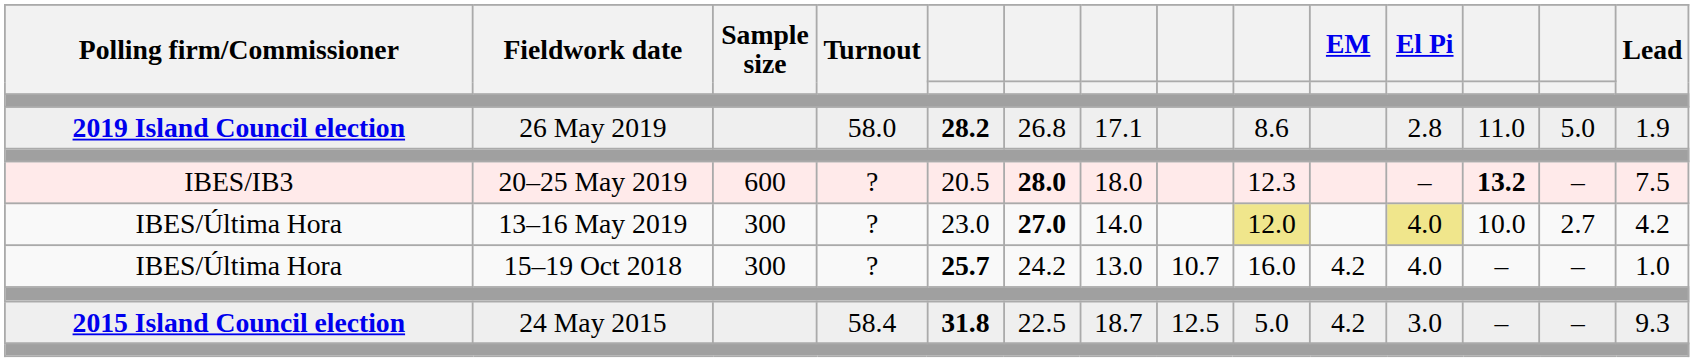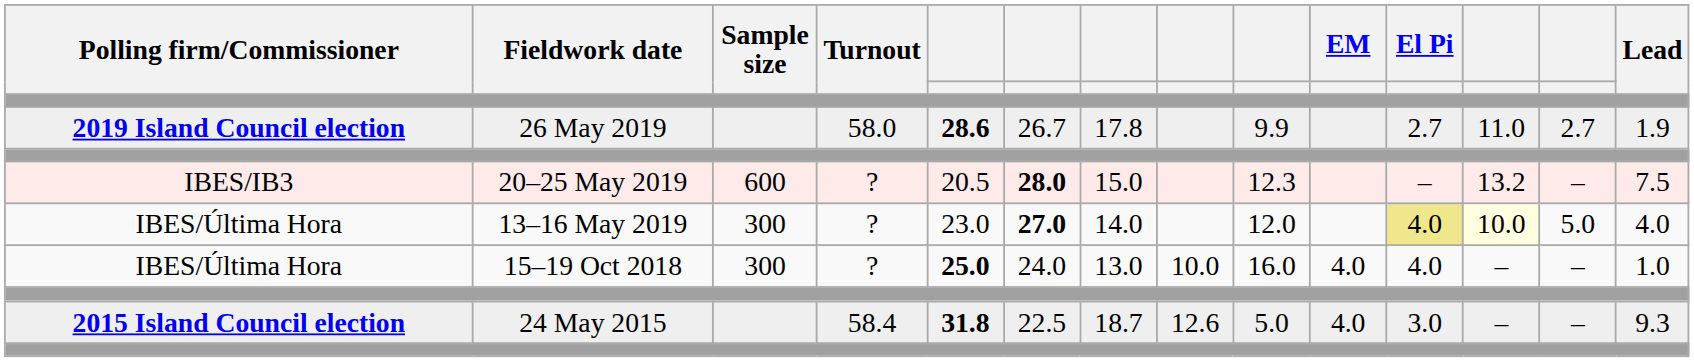(965, 127) 28.2 -> (965, 127) 28.6
(1042, 127) 26.8 -> (1042, 127) 26.7
(1119, 127) 17.1 -> (1119, 127) 17.8
(1272, 127) 8.6 -> (1272, 127) 9.9
(1425, 127) 2.8 -> (1425, 127) 2.7
(1578, 127) 5.0 -> (1578, 127) 2.7
(1119, 182) 18.0 -> (1119, 182) 15.0
(1501, 182) bold -> (1501, 182) normal
(1272, 224) khaki background -> (1272, 224) no background
(1501, 224) no background -> (1501, 224) lightyellow background
(1578, 224) 2.7 -> (1578, 224) 5.0
(1653, 224) 4.2 -> (1653, 224) 4.0
(965, 266) 25.7 -> (965, 266) 25.0
(1042, 266) 24.2 -> (1042, 266) 24.0
(1195, 266) 10.7 -> (1195, 266) 10.0
(1348, 266) 4.2 -> (1348, 266) 4.0
(1195, 321) 12.5 -> (1195, 321) 12.6
(1348, 321) 4.2 -> (1348, 321) 4.0
